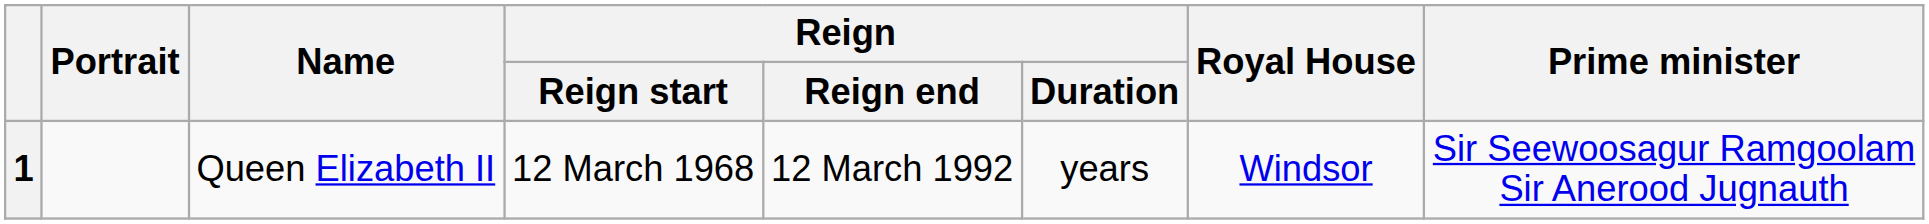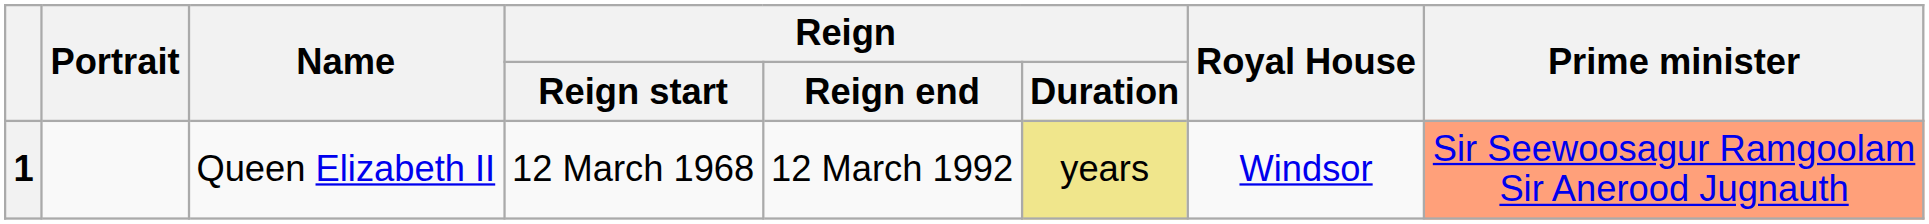(1105, 168) no background -> (1105, 168) khaki background
(1674, 168) no background -> (1674, 168) lightsalmon background
